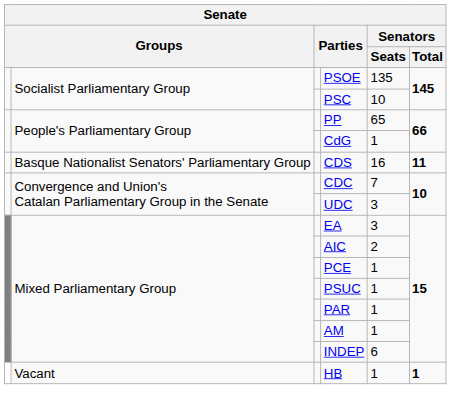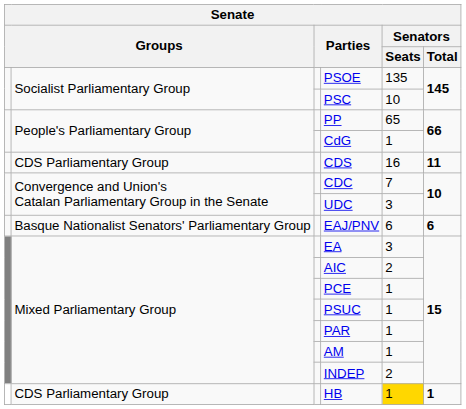(163, 162) Basque Nationalist Senators' Parliamentary Group -> (92, 162) CDS Parliamentary Group
+ row: (351, 225)
(374, 352) 6 -> (389, 373) 2
(35, 373) Vacant -> (92, 394) CDS Parliamentary Group
(374, 373) no background -> (389, 394) gold background
